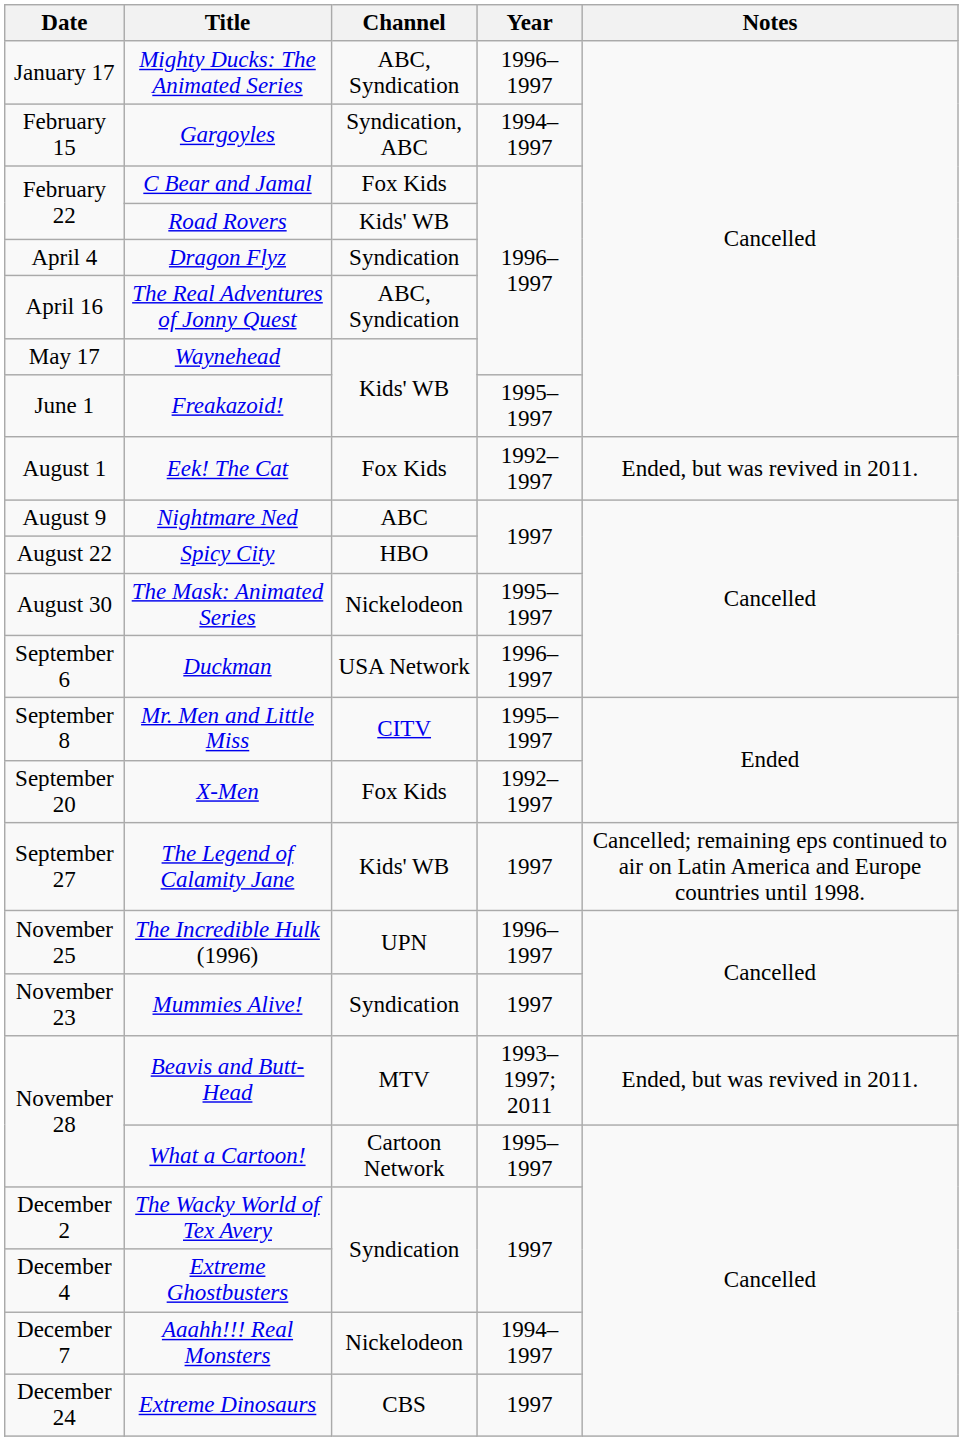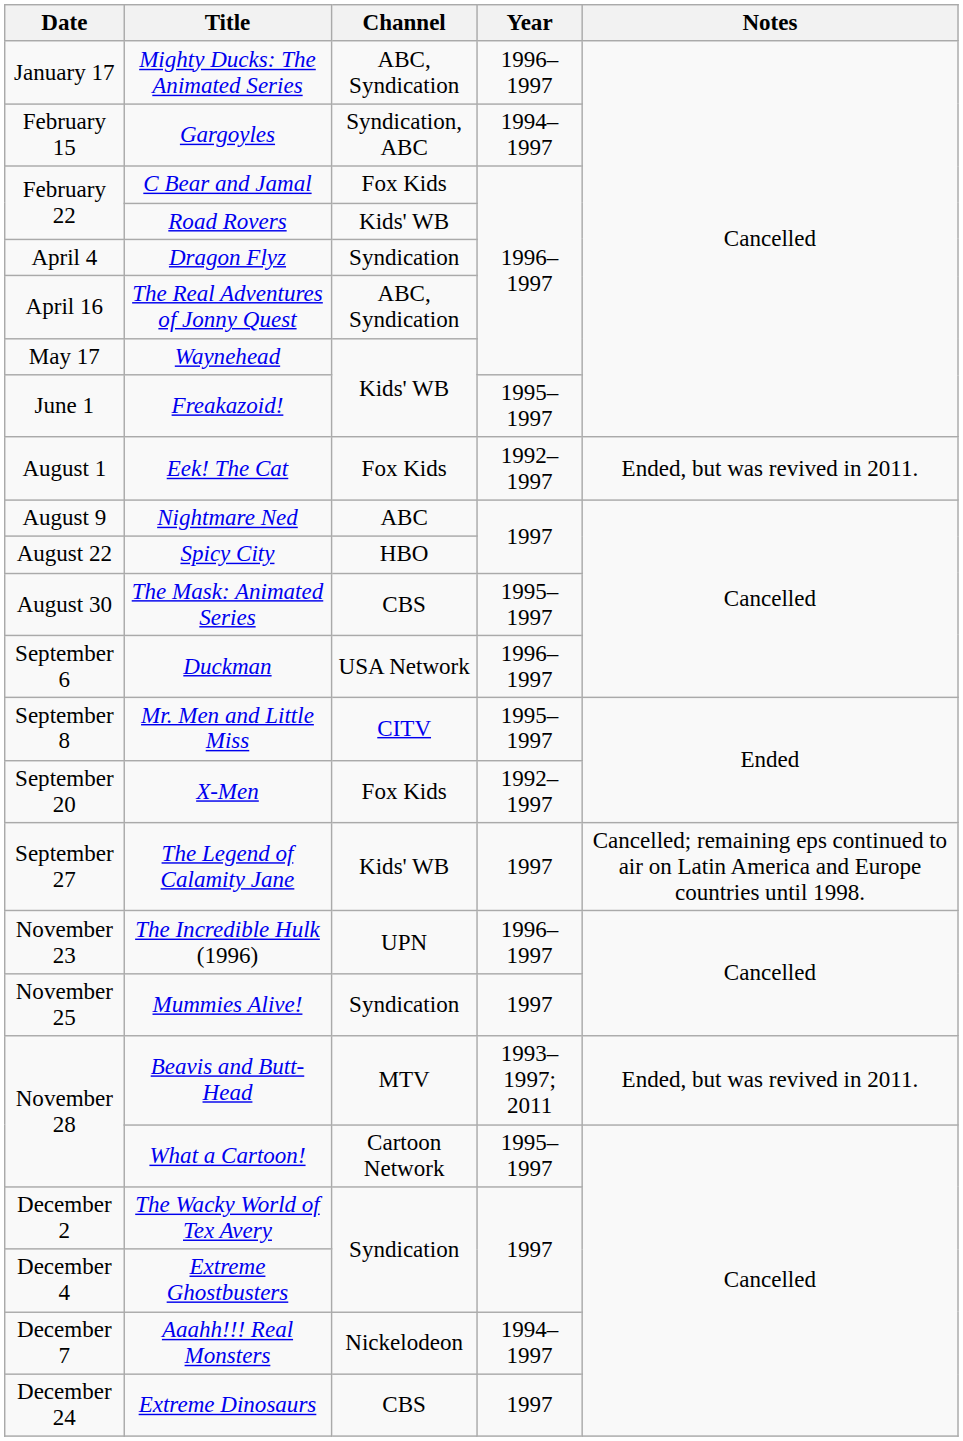(404, 603) Nickelodeon -> (404, 603) CBS
(64, 942) November 25 -> (64, 942) November 23
(64, 1004) November 23 -> (64, 1004) November 25
